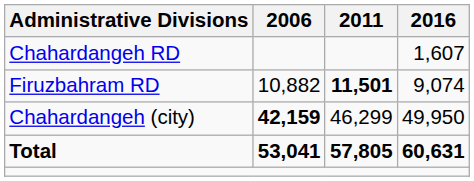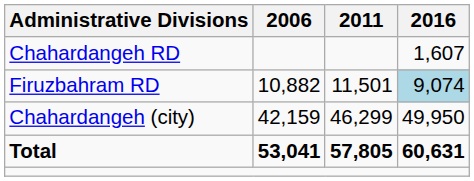(362, 85) bold -> (362, 85) normal
(439, 85) no background -> (439, 85) lightblue background
(289, 118) bold -> (289, 118) normal
